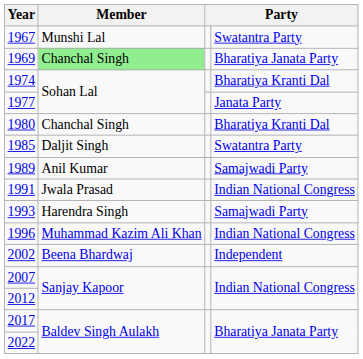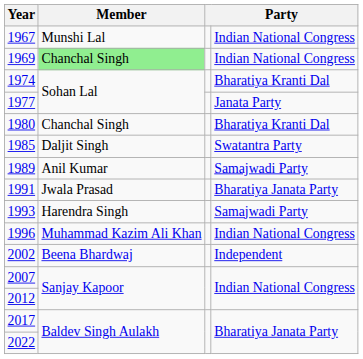(258, 37) Swatantra Party -> (285, 37) Indian National Congress
(276, 59) Bharatiya Janata Party -> (285, 59) Indian National Congress
(285, 189) Indian National Congress -> (276, 189) Bharatiya Janata Party
